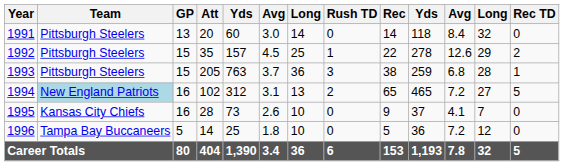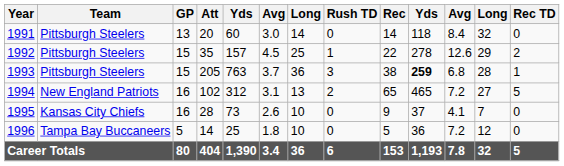(422, 72) normal -> (422, 72) bold
(100, 92) lightblue background -> (100, 92) no background
